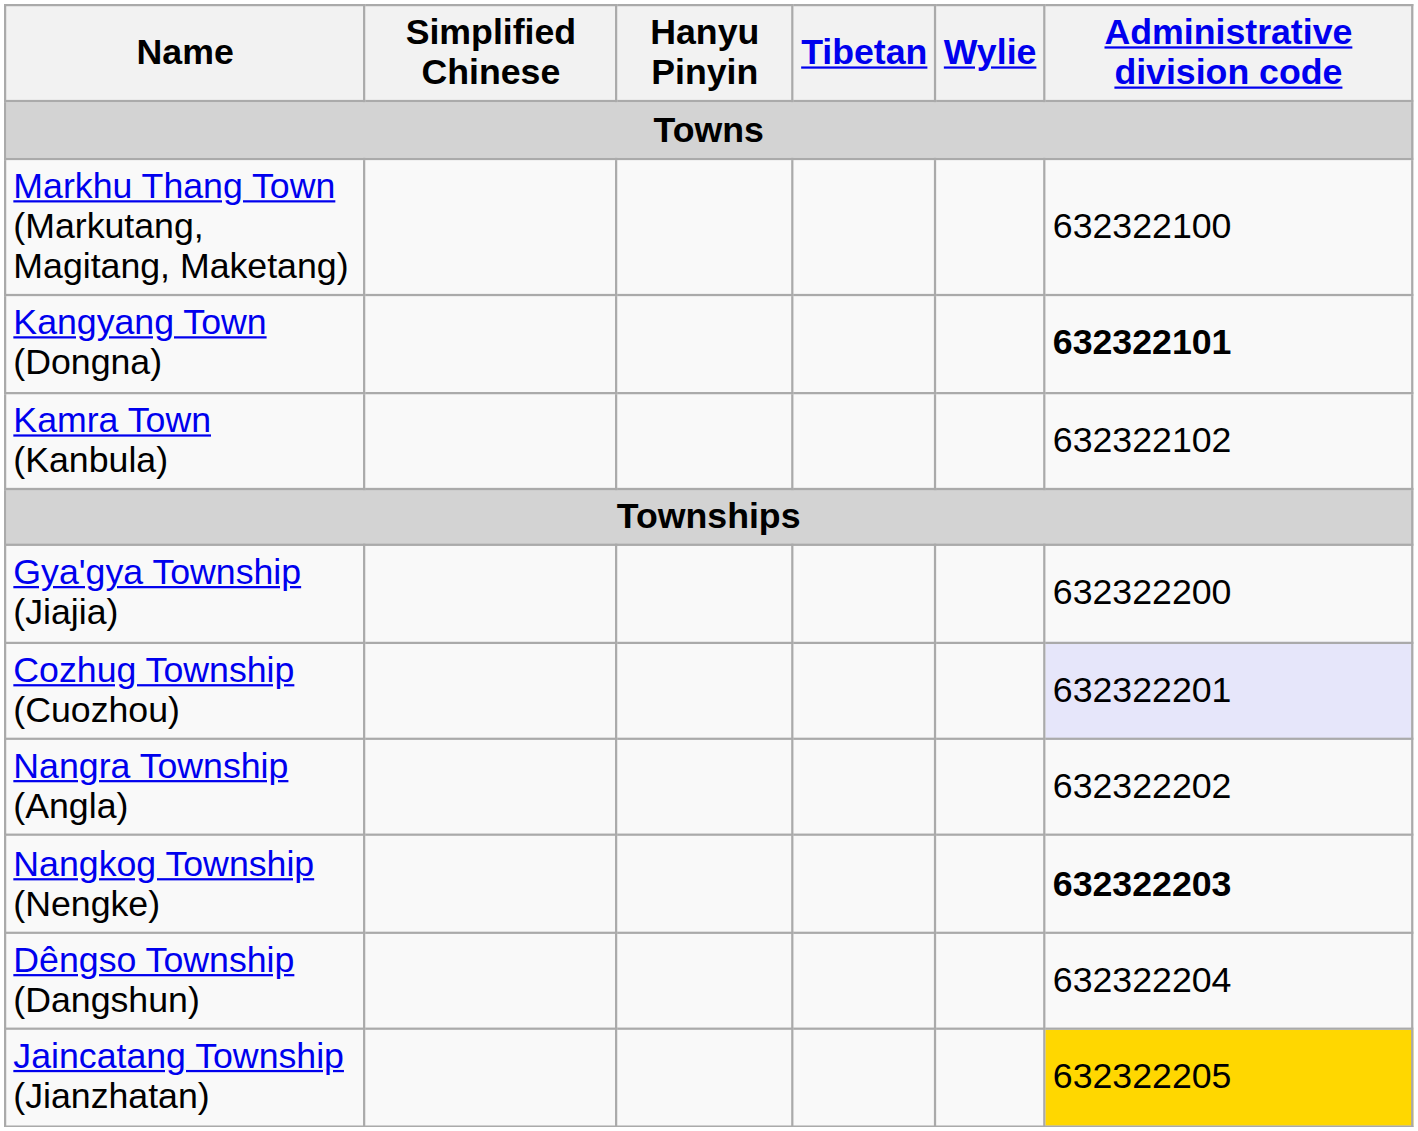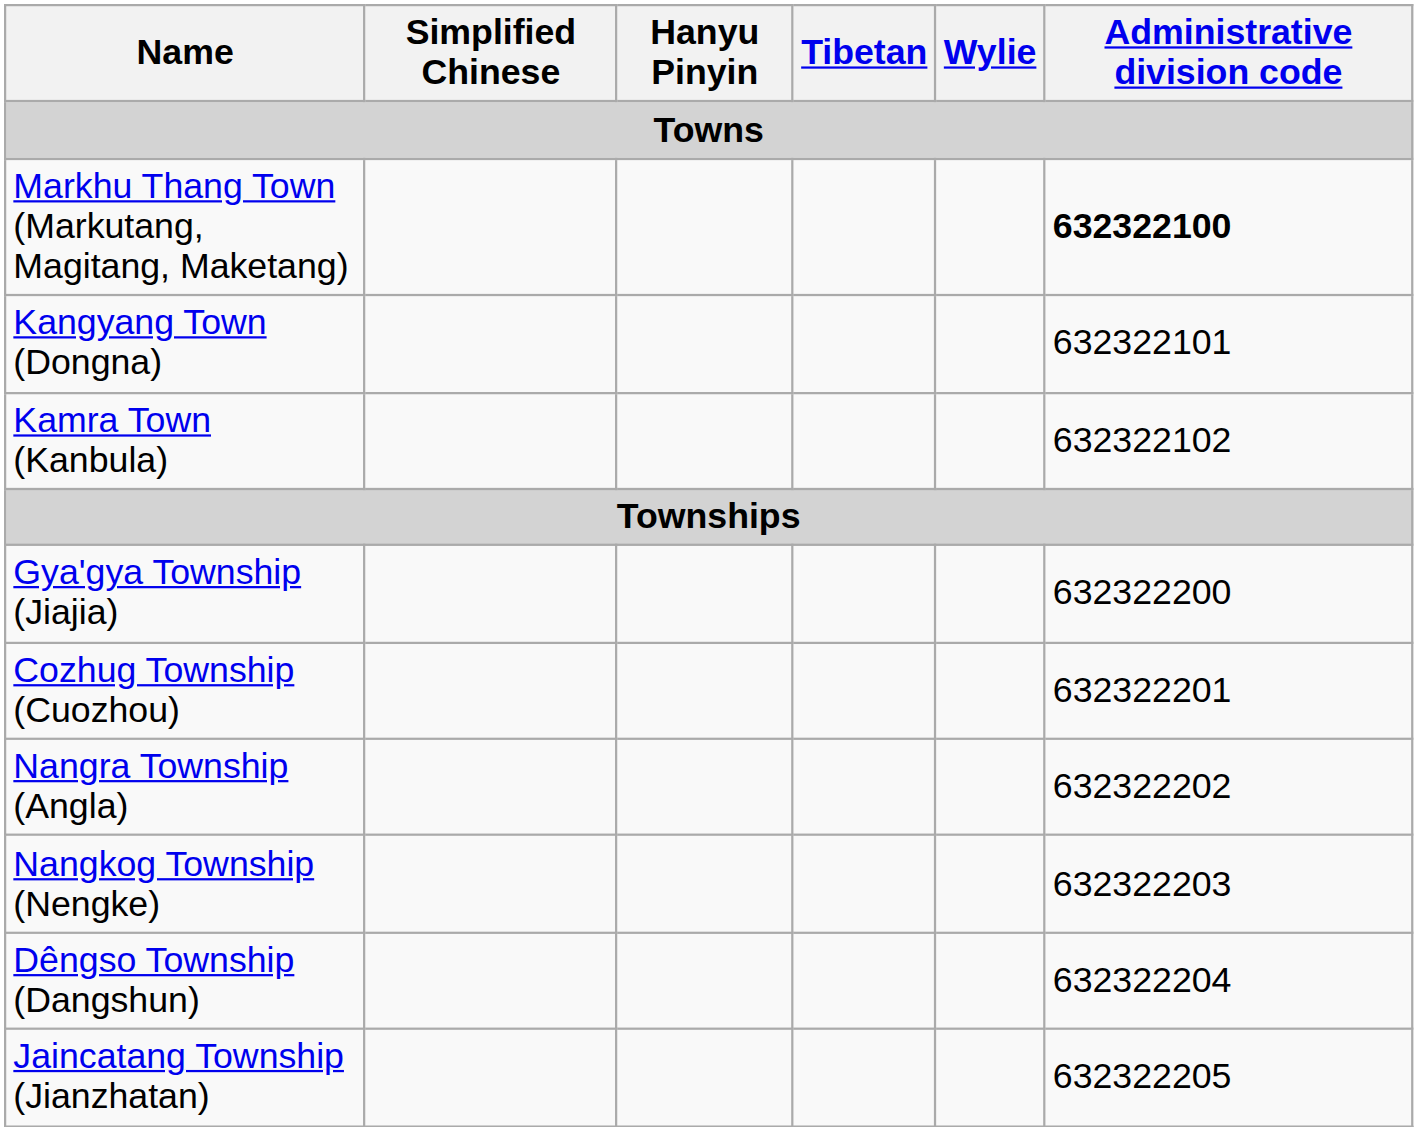(1142, 226) normal -> (1142, 226) bold
(1142, 343) bold -> (1142, 343) normal
(1142, 689) lavender background -> (1142, 689) no background
(1142, 883) bold -> (1142, 883) normal
(1142, 1076) gold background -> (1142, 1076) no background
